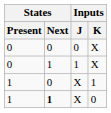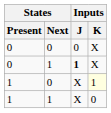(76, 64) normal -> (76, 64) bold
(93, 82) no background -> (93, 82) lightyellow background
(49, 99) bold -> (49, 99) normal
